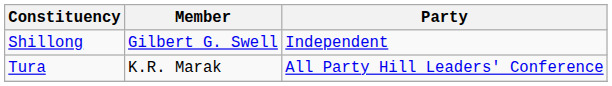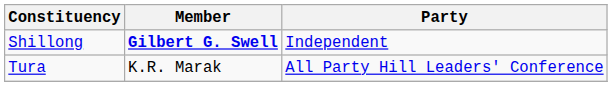(203, 43) normal -> (203, 43) bold
